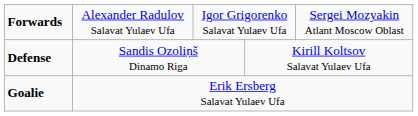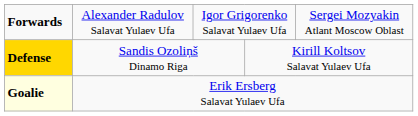(29, 57) no background -> (29, 57) gold background
(26, 93) no background -> (26, 93) lightyellow background
